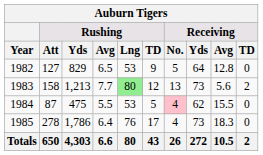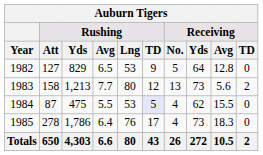(130, 86) lightgreen background -> (130, 86) no background
(153, 104) no background -> (153, 104) lavender background
(175, 104) pink background -> (175, 104) no background
